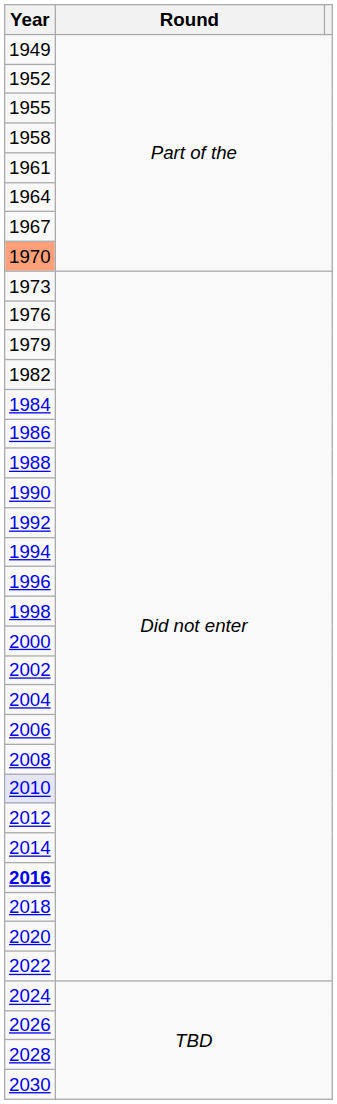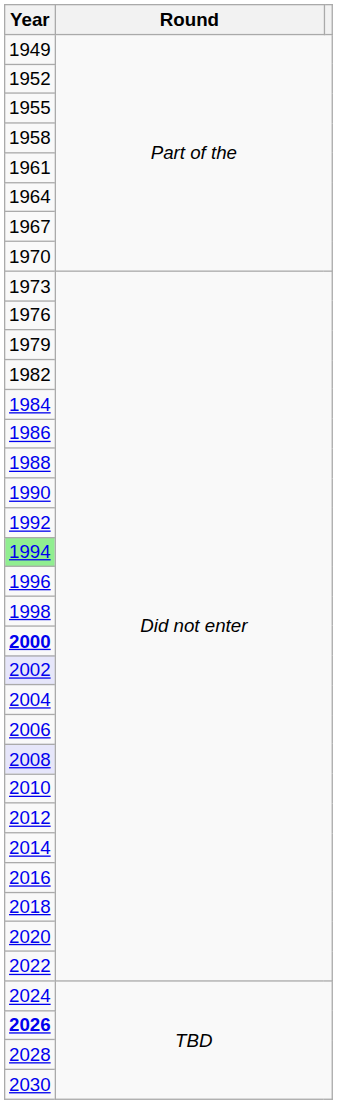(30, 256) lightsalmon background -> (30, 256) no background
(30, 552) no background -> (30, 552) lightgreen background
(30, 641) normal -> (30, 641) bold
(30, 670) no background -> (30, 670) lavender background
(30, 759) no background -> (30, 759) lavender background
(30, 789) lavender background -> (30, 789) no background
(30, 878) bold -> (30, 878) normal
(30, 1025) normal -> (30, 1025) bold
